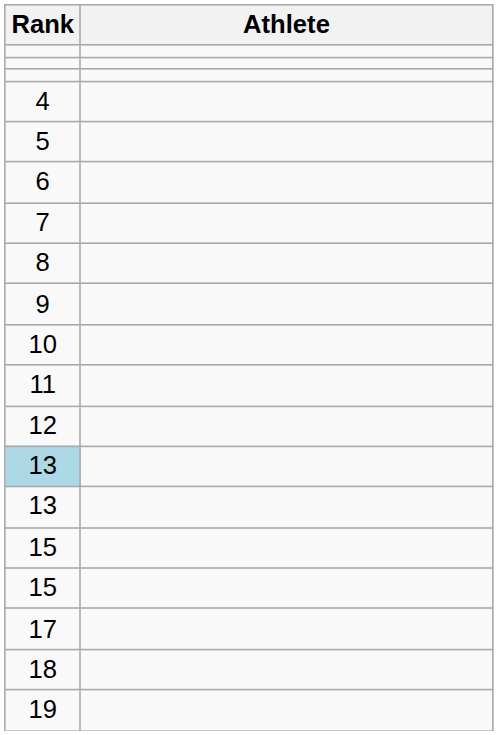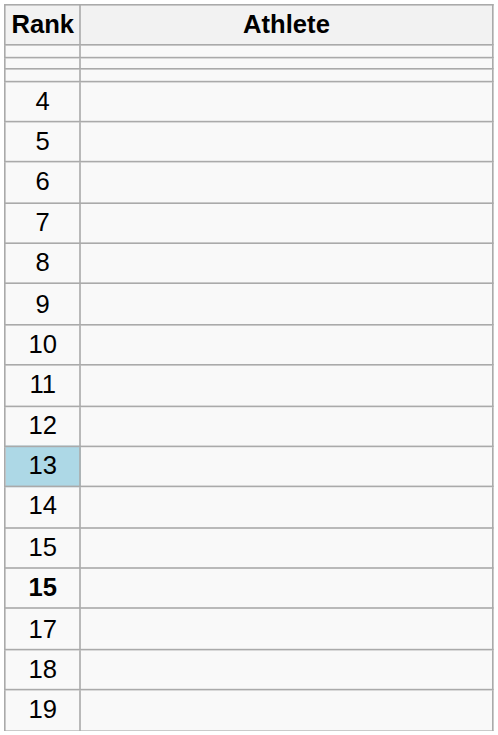(43, 506) 13 -> (43, 506) 14
(43, 588) normal -> (43, 588) bold
